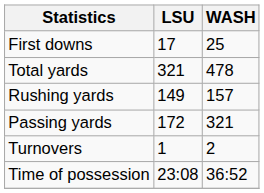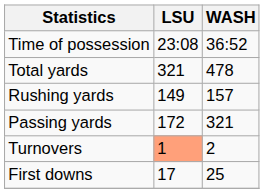rows swapped: (50, 44) <-> (79, 174)
(162, 148) no background -> (162, 148) lightsalmon background
